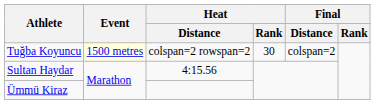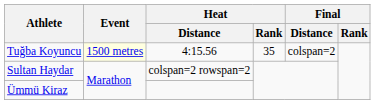(199, 52) colspan=2 rowspan=2 -> (199, 52) 4:15.56
(269, 52) 30 -> (269, 52) 35
(199, 71) 4:15.56 -> (199, 71) colspan=2 rowspan=2
